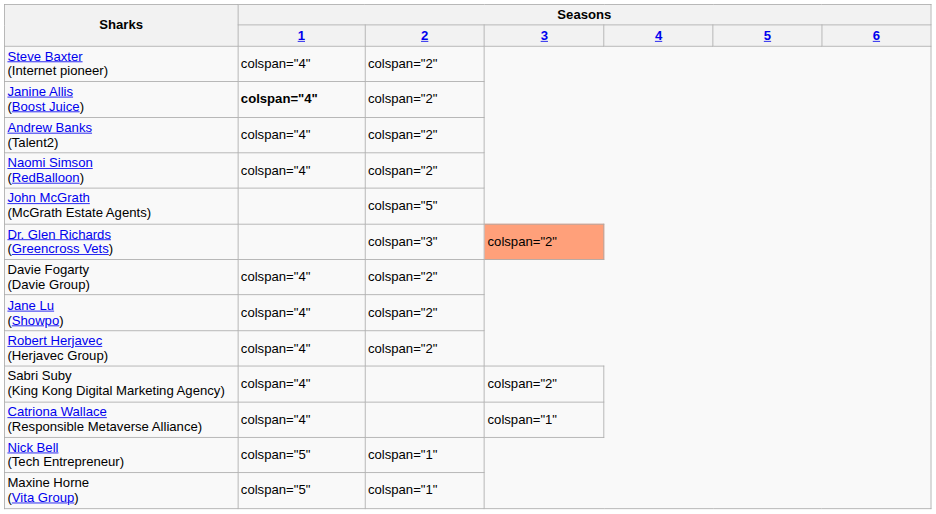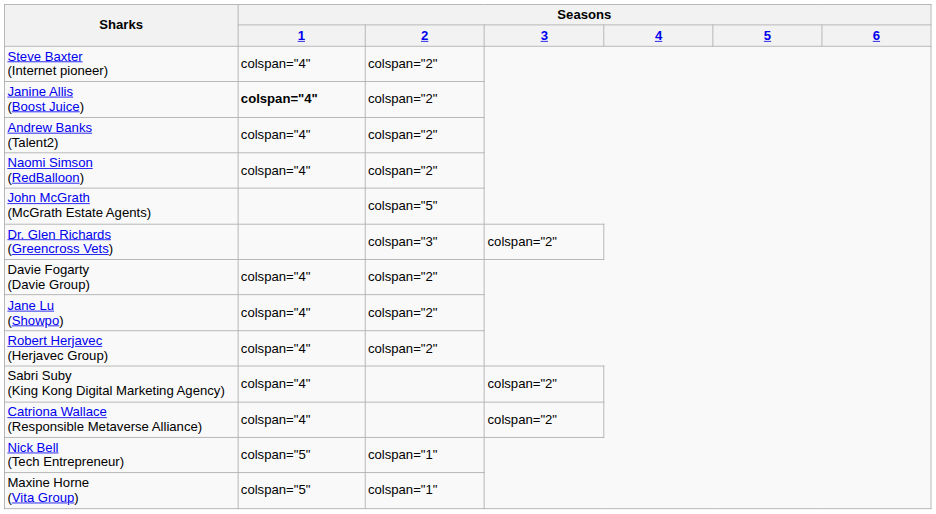(522, 241) lightsalmon background -> (522, 241) no background
(522, 419) colspan="1" -> (522, 419) colspan="2"
